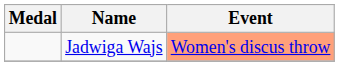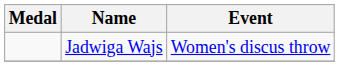(251, 46) lightsalmon background -> (251, 46) no background
